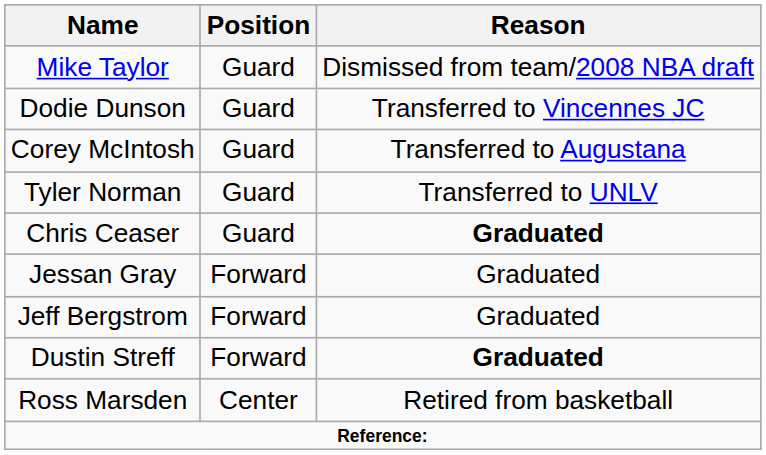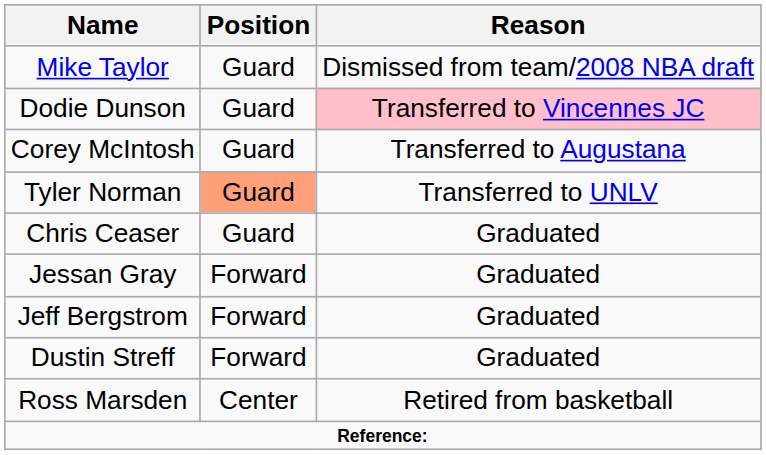(538, 108) no background -> (538, 108) pink background
(258, 191) no background -> (258, 191) lightsalmon background
(538, 233) bold -> (538, 233) normal
(538, 358) bold -> (538, 358) normal
